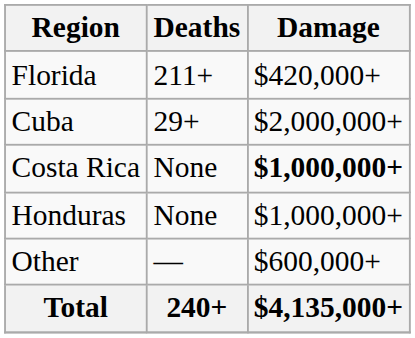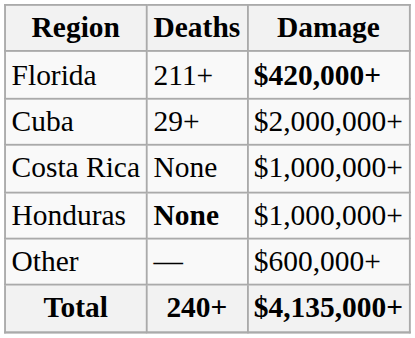(317, 74) normal -> (317, 74) bold
(328, 167) bold -> (328, 167) normal
(185, 214) normal -> (186, 214) bold
